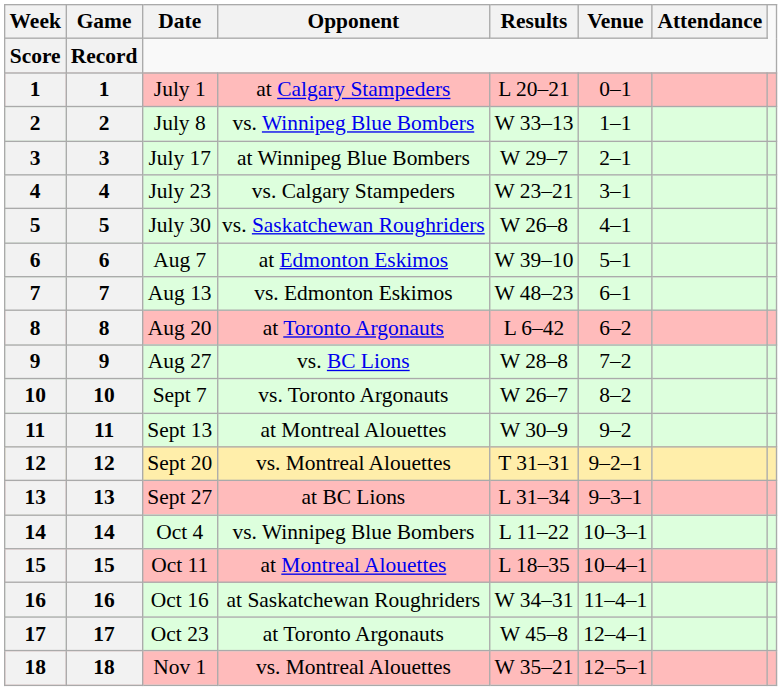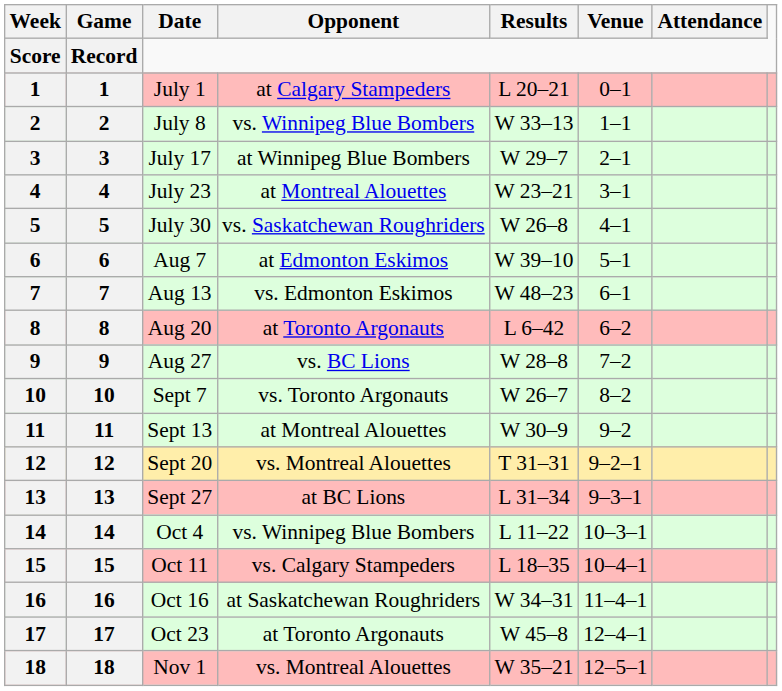(353, 191) vs. Calgary Stampeders -> (353, 191) at Montreal Alouettes
(353, 565) at Montreal Alouettes -> (353, 565) vs. Calgary Stampeders
